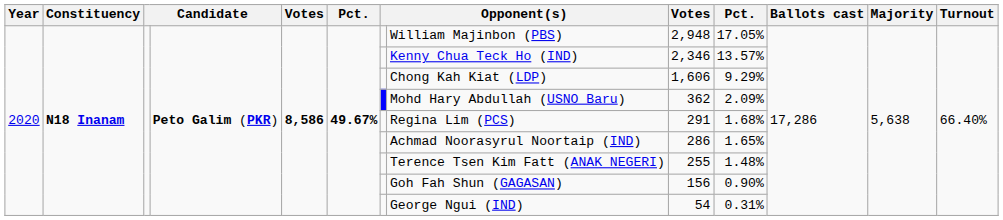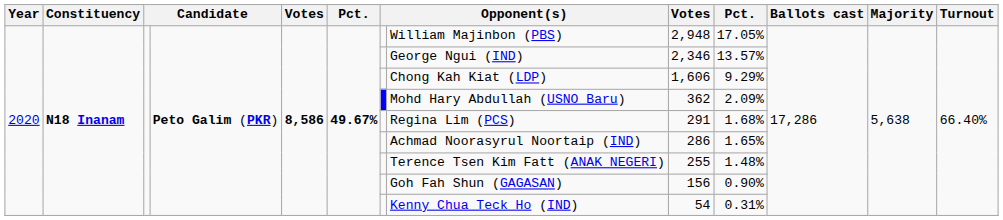(484, 57) Kenny Chua Teck Ho (IND) -> (457, 57) George Ngui (IND)
(457, 205) George Ngui (IND) -> (484, 205) Kenny Chua Teck Ho (IND)
